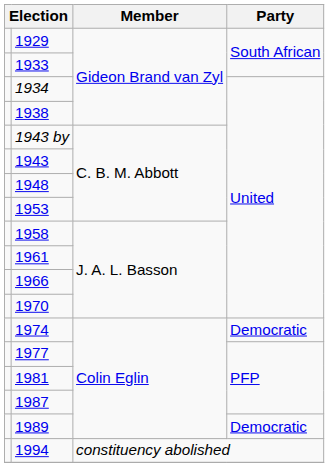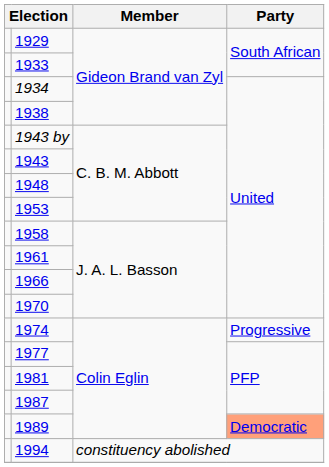(269, 329) Democratic -> (270, 329) Progressive
(269, 426) no background -> (269, 426) lightsalmon background
